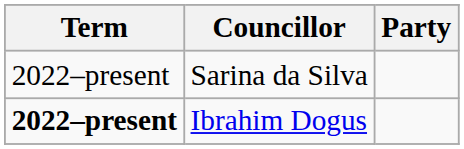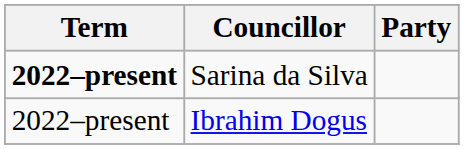(91, 74) normal -> (94, 74) bold
(94, 120) bold -> (91, 120) normal
